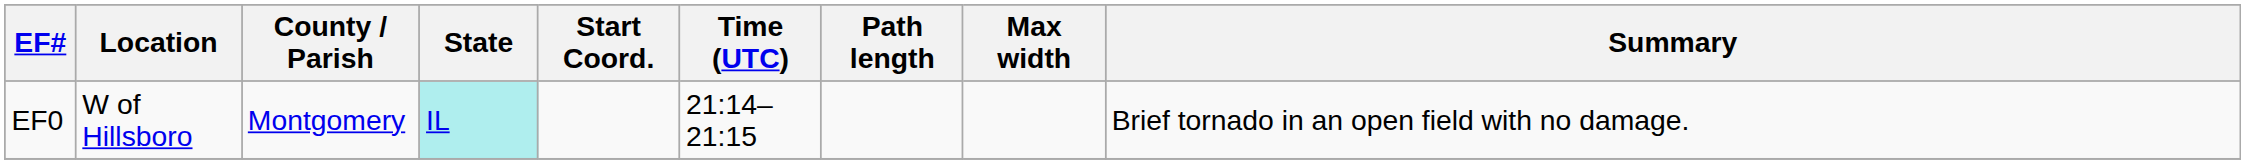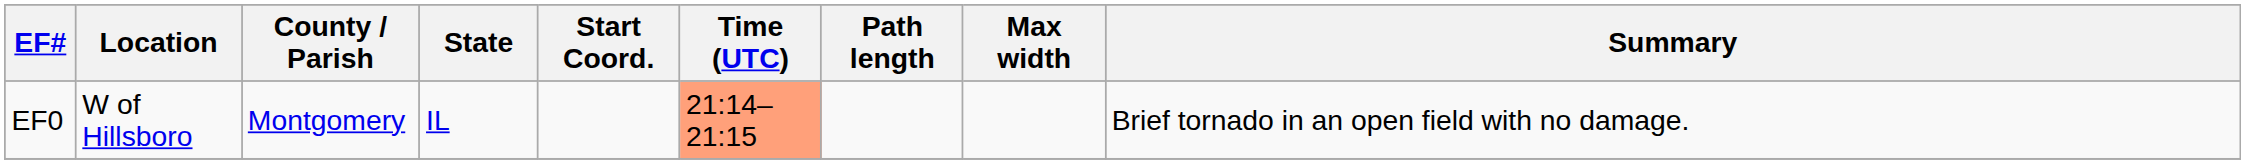(438, 119) paleturquoise background -> (438, 119) no background
(729, 119) no background -> (729, 119) lightsalmon background
